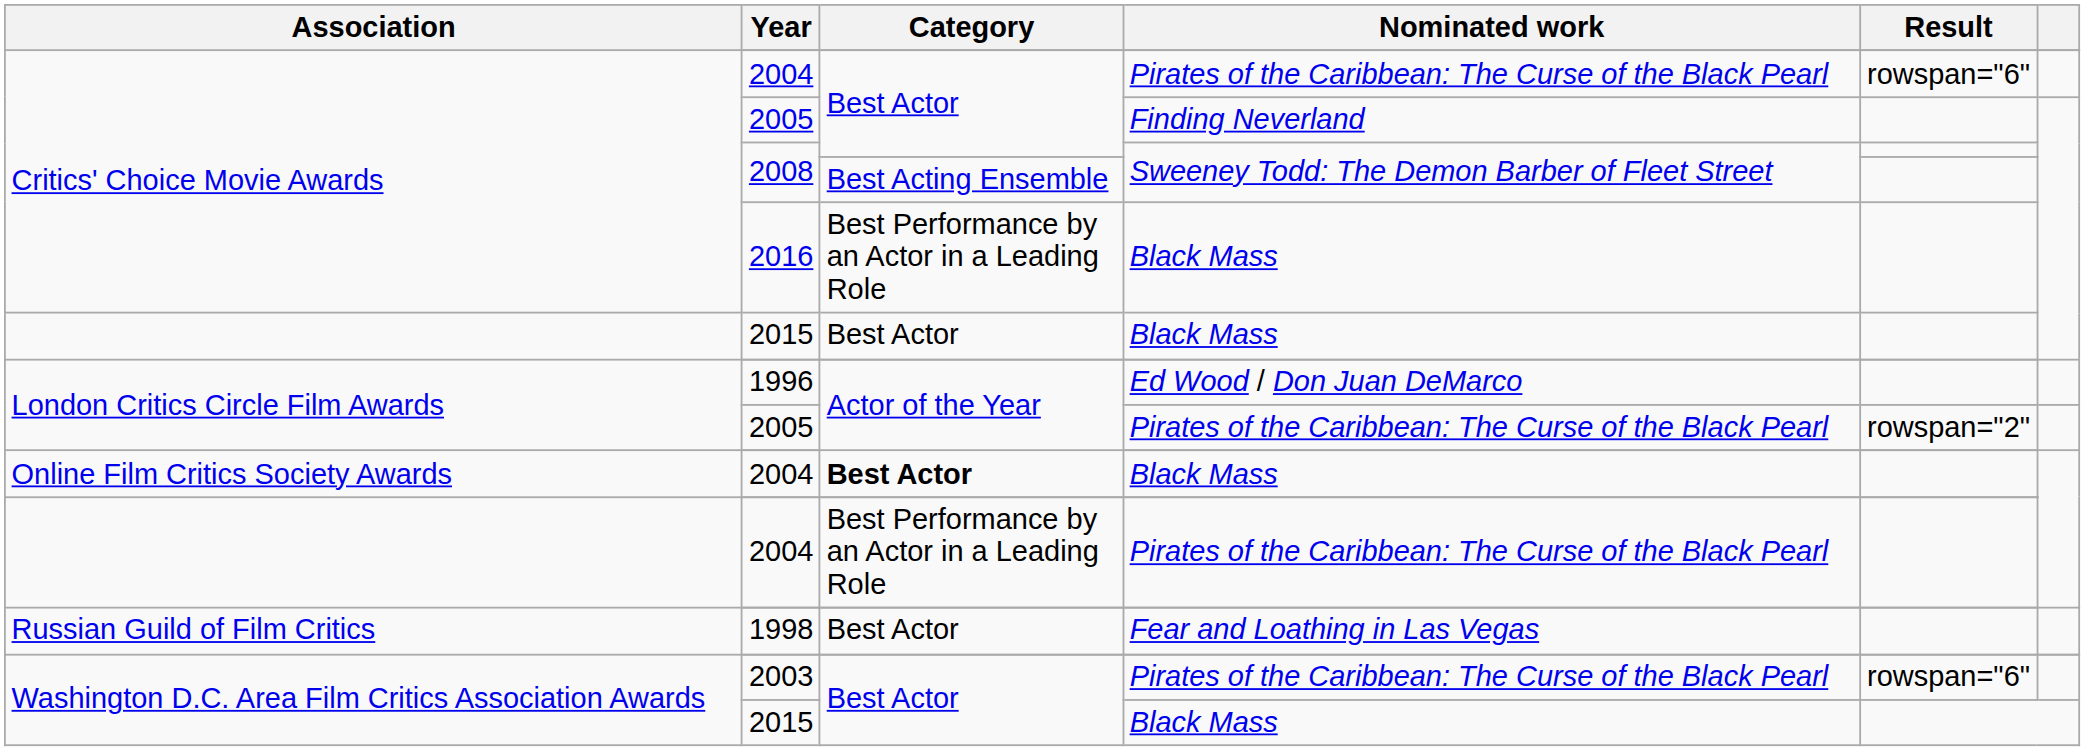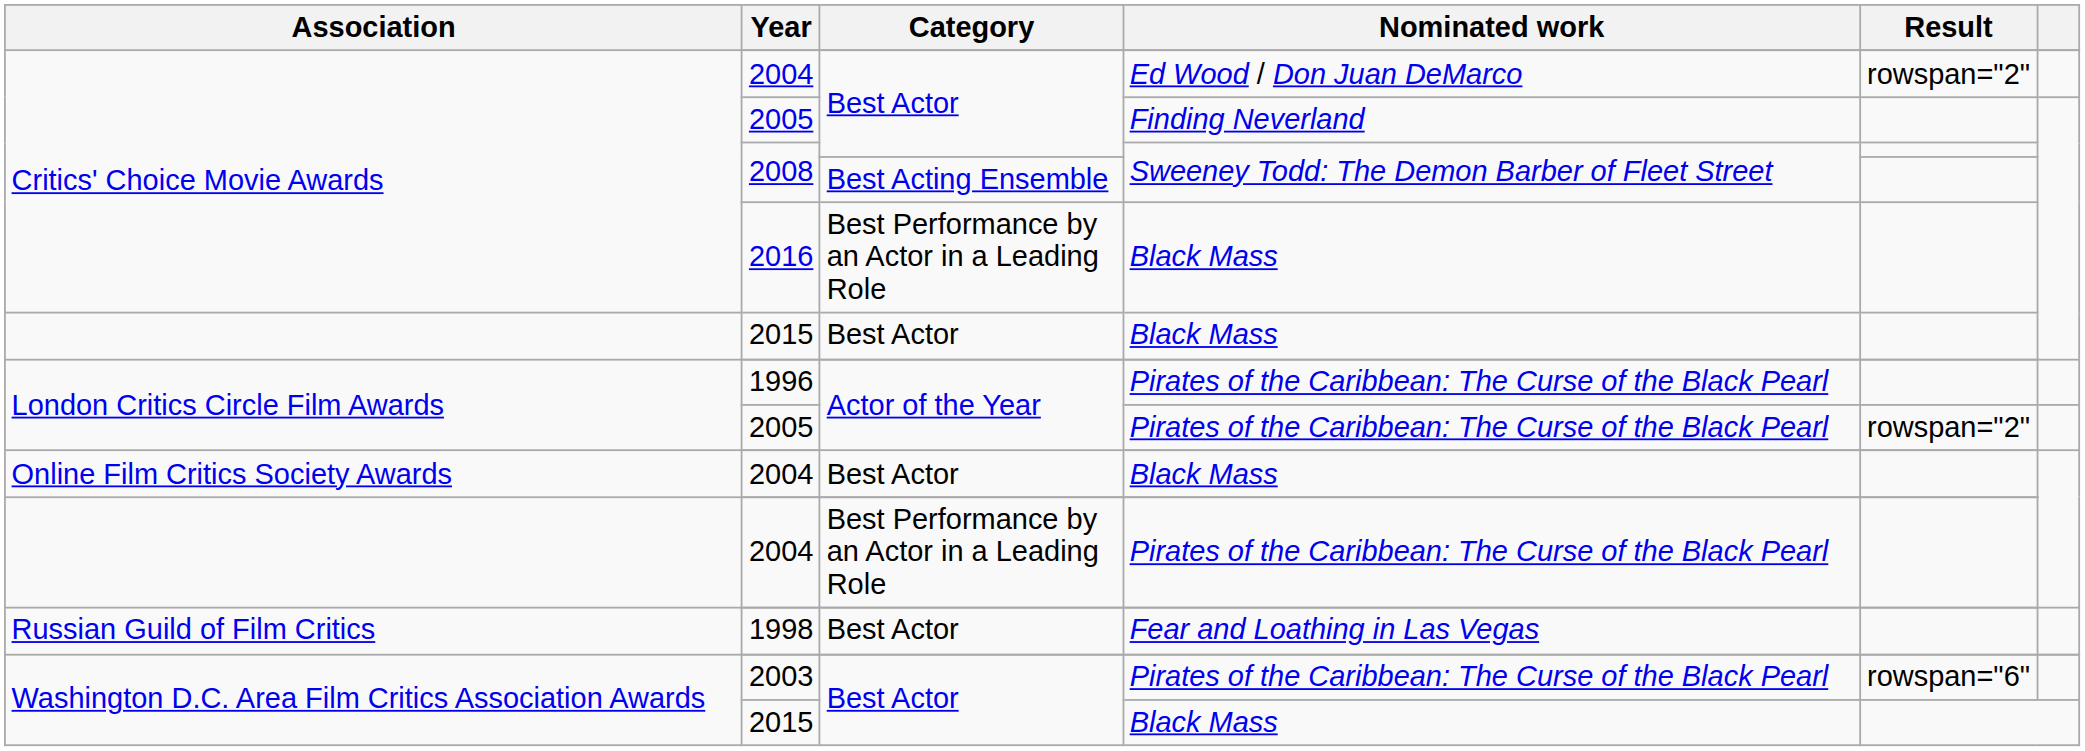(1479, 73) Pirates of the Caribbean: The Curse of the Black Pearl -> (1326, 73) Ed Wood / Don Juan DeMarco
(1949, 73) rowspan="6" -> (1949, 73) rowspan="2"
(1326, 381) Ed Wood / Don Juan DeMarco -> (1479, 381) Pirates of the Caribbean: The Curse of the Black Pearl
(899, 473) bold -> (893, 473) normal
